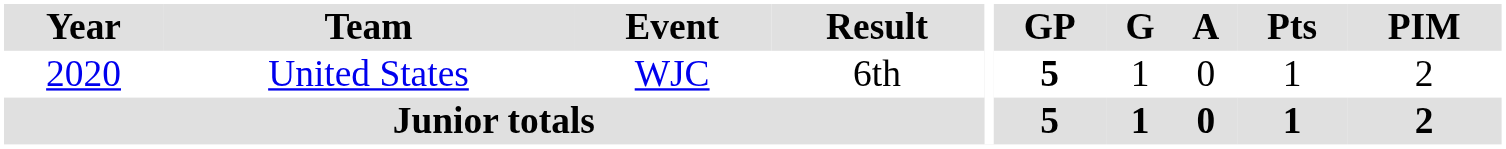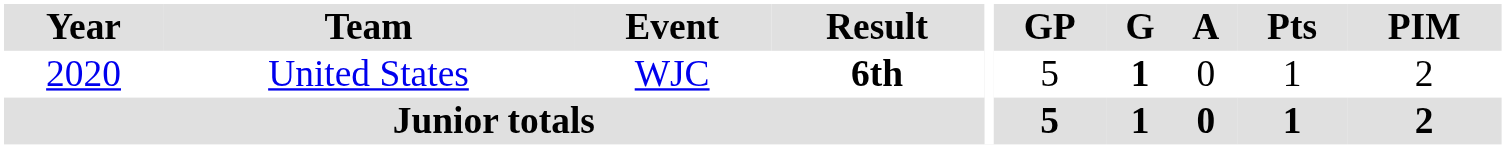(877, 73) normal -> (877, 73) bold
(1050, 73) bold -> (1050, 73) normal
(1140, 73) normal -> (1140, 73) bold
